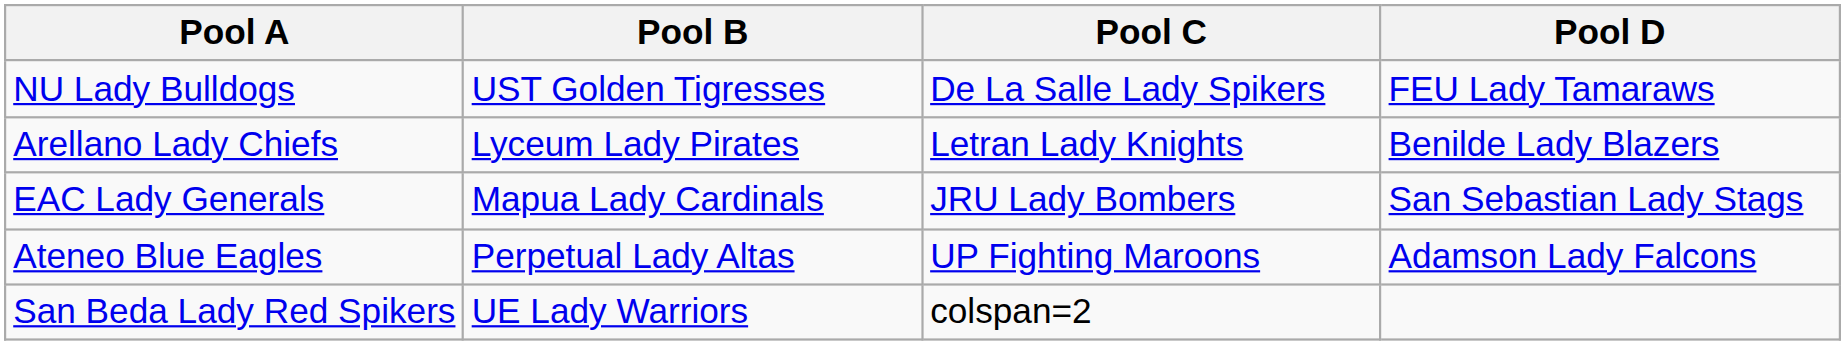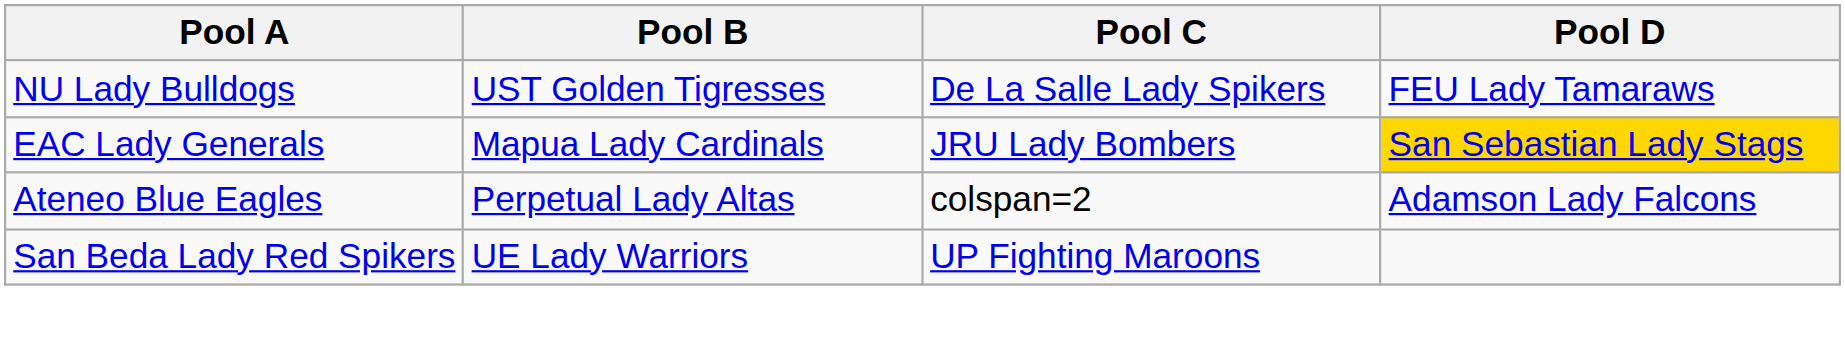- row: (176, 144)
(1596, 199) no background -> (1596, 144) gold background
(1095, 255) UP Fighting Maroons -> (1011, 199) colspan=2
(1011, 311) colspan=2 -> (1095, 255) UP Fighting Maroons
